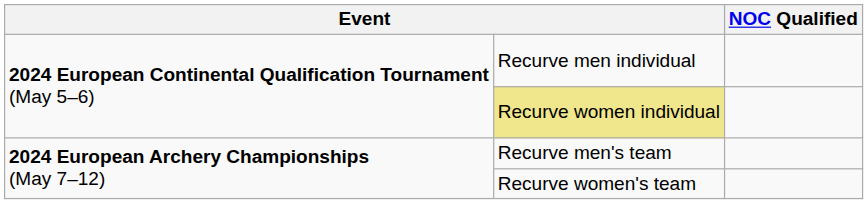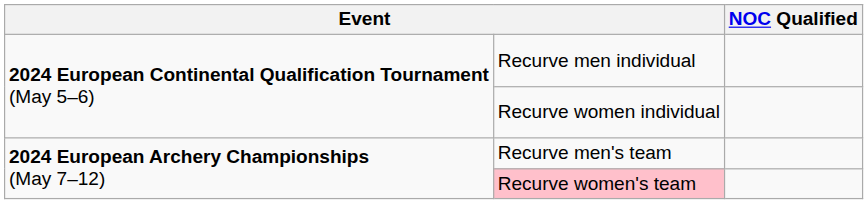(609, 112) khaki background -> (609, 112) no background
(597, 183) no background -> (597, 183) pink background
